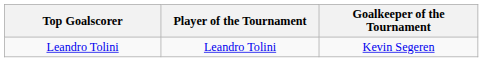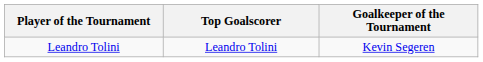columns swapped: (83, 20) <-> (240, 20)
